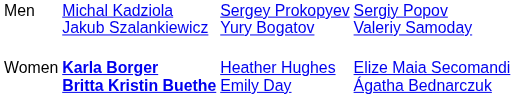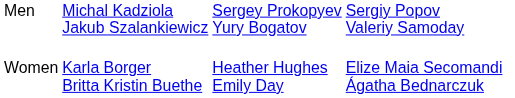(139, 77) bold -> (132, 77) normal
